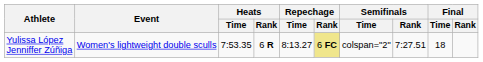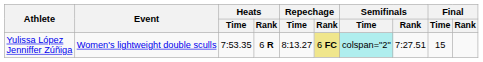(366, 45) no background -> (366, 45) paleturquoise background
(440, 45) 18 -> (440, 45) 15
